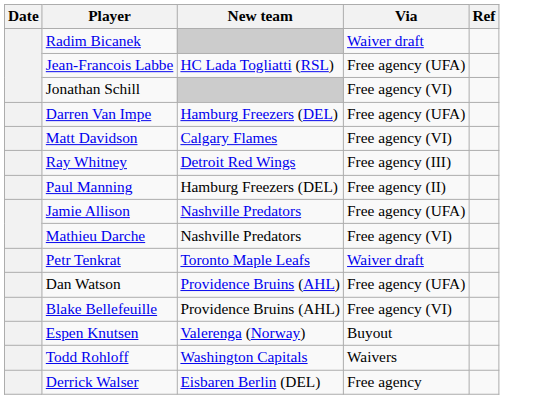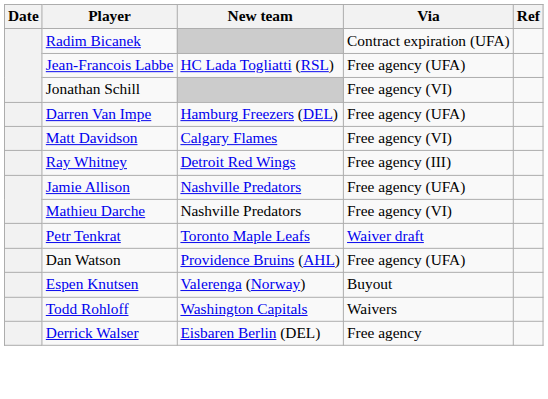(385, 41) Waiver draft -> (428, 41) Contract expiration (UFA)
- row: (89, 187)
- row: (101, 308)
